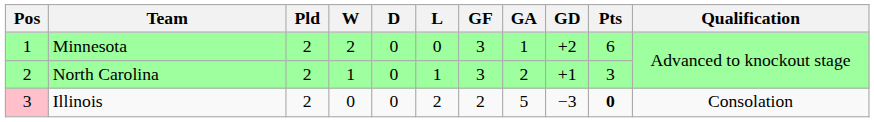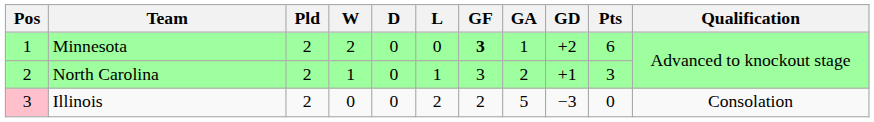(481, 46) normal -> (481, 46) bold
(610, 102) bold -> (610, 102) normal
